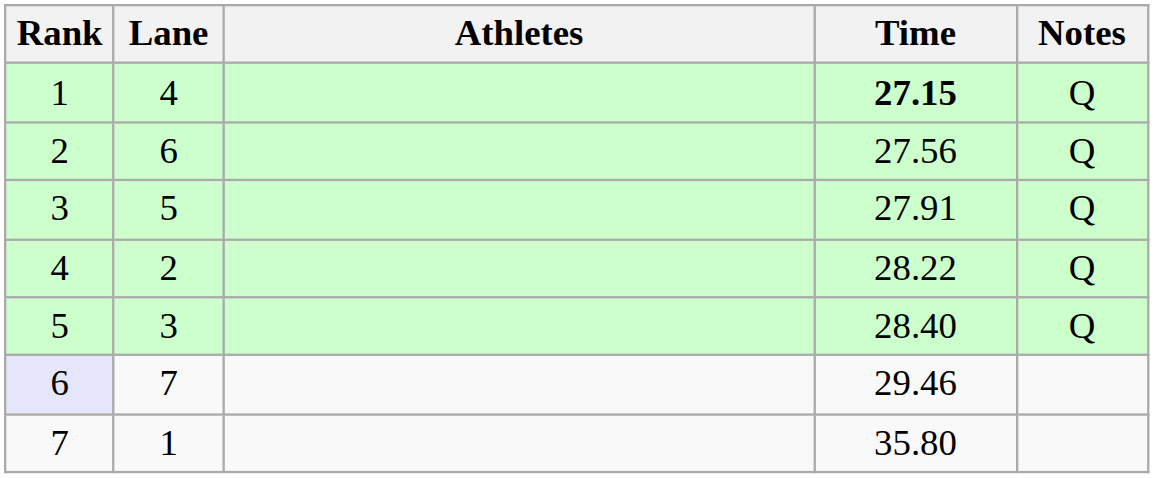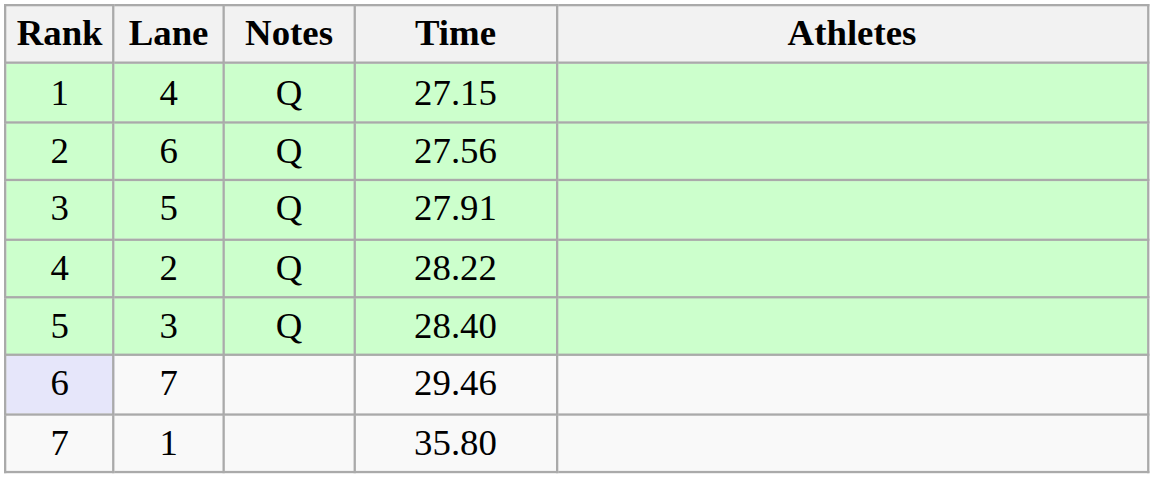columns swapped: (519, 33) <-> (1082, 33)
(916, 92) bold -> (456, 92) normal
